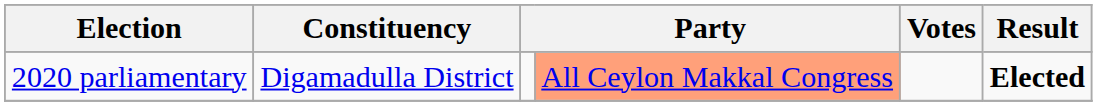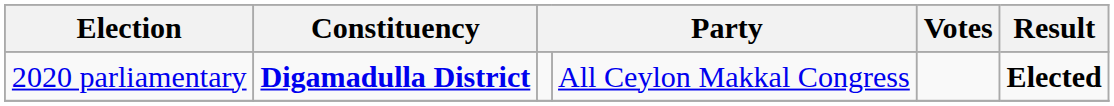(387, 76) normal -> (395, 76) bold
(717, 76) lightsalmon background -> (734, 76) no background
